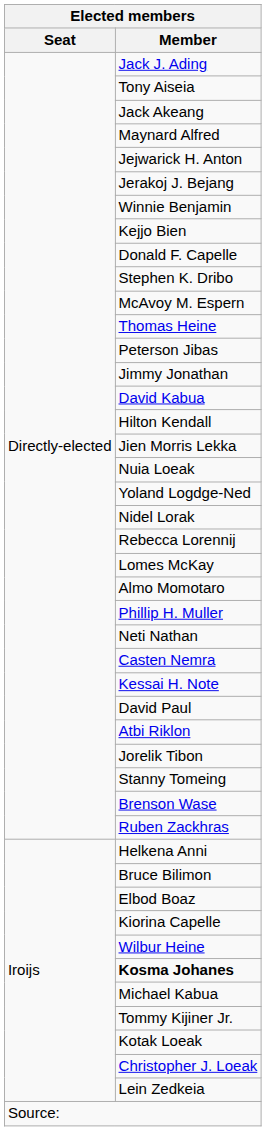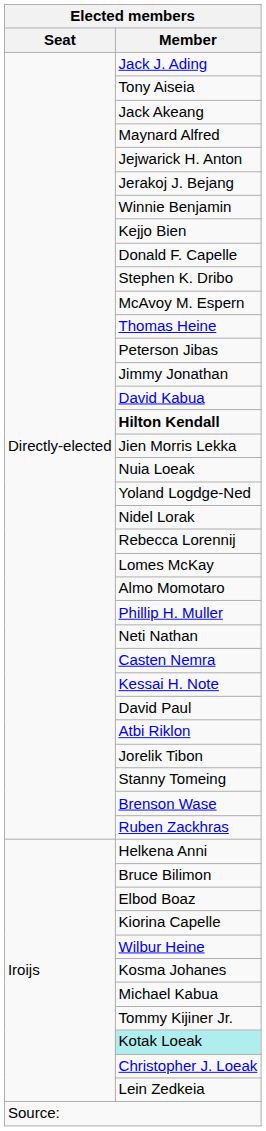(165, 421) normal -> (169, 421) bold
(176, 970) bold -> (172, 970) normal
(160, 1042) no background -> (160, 1042) paleturquoise background
